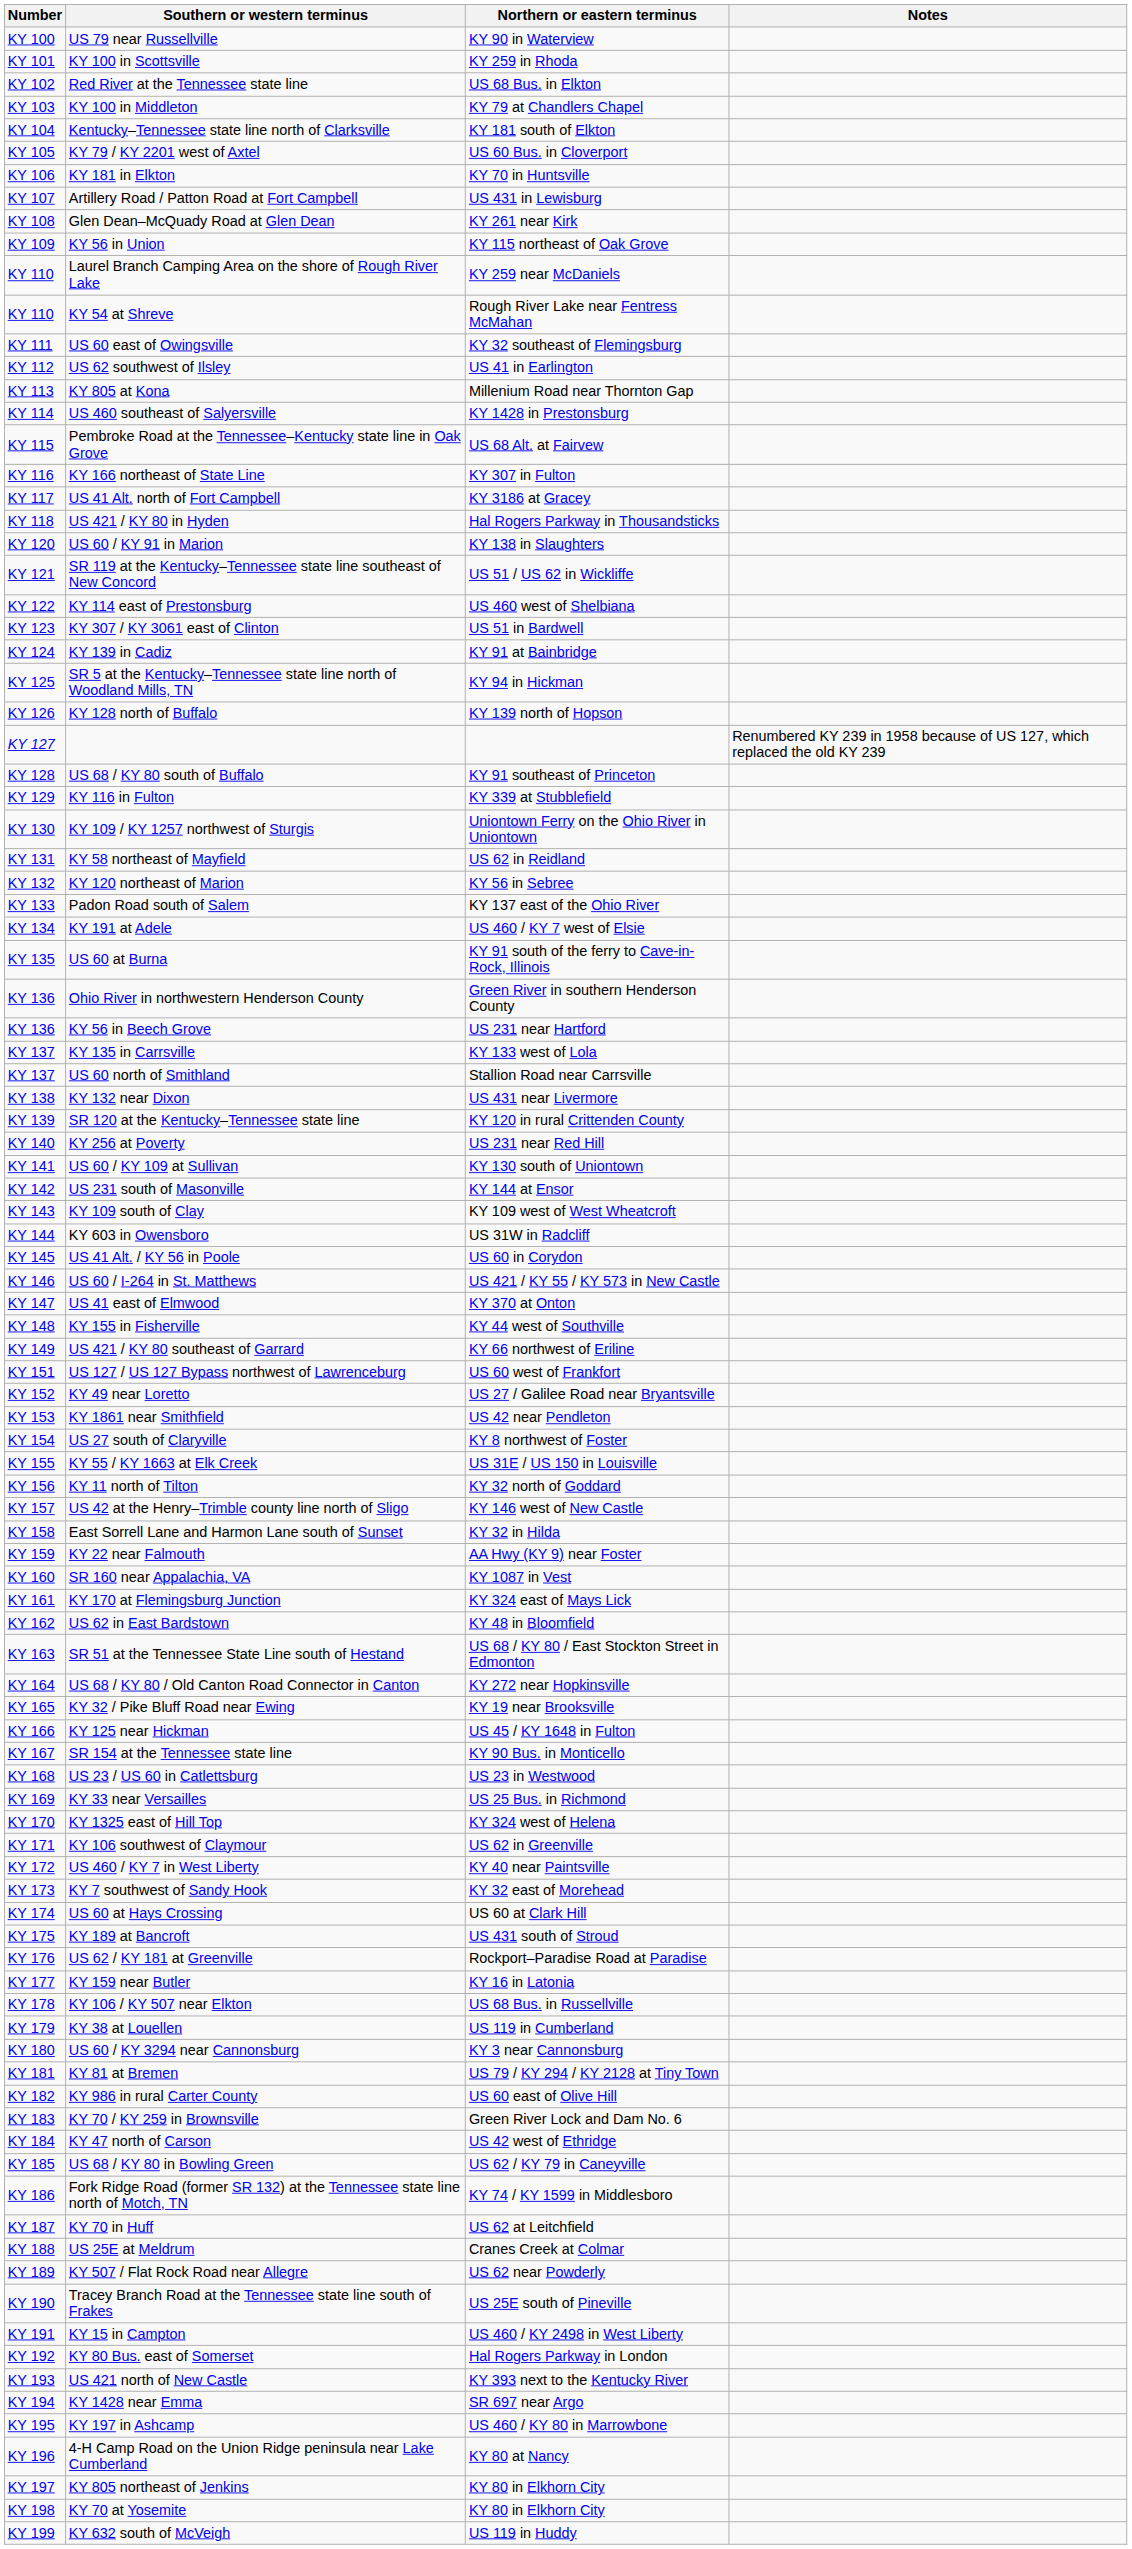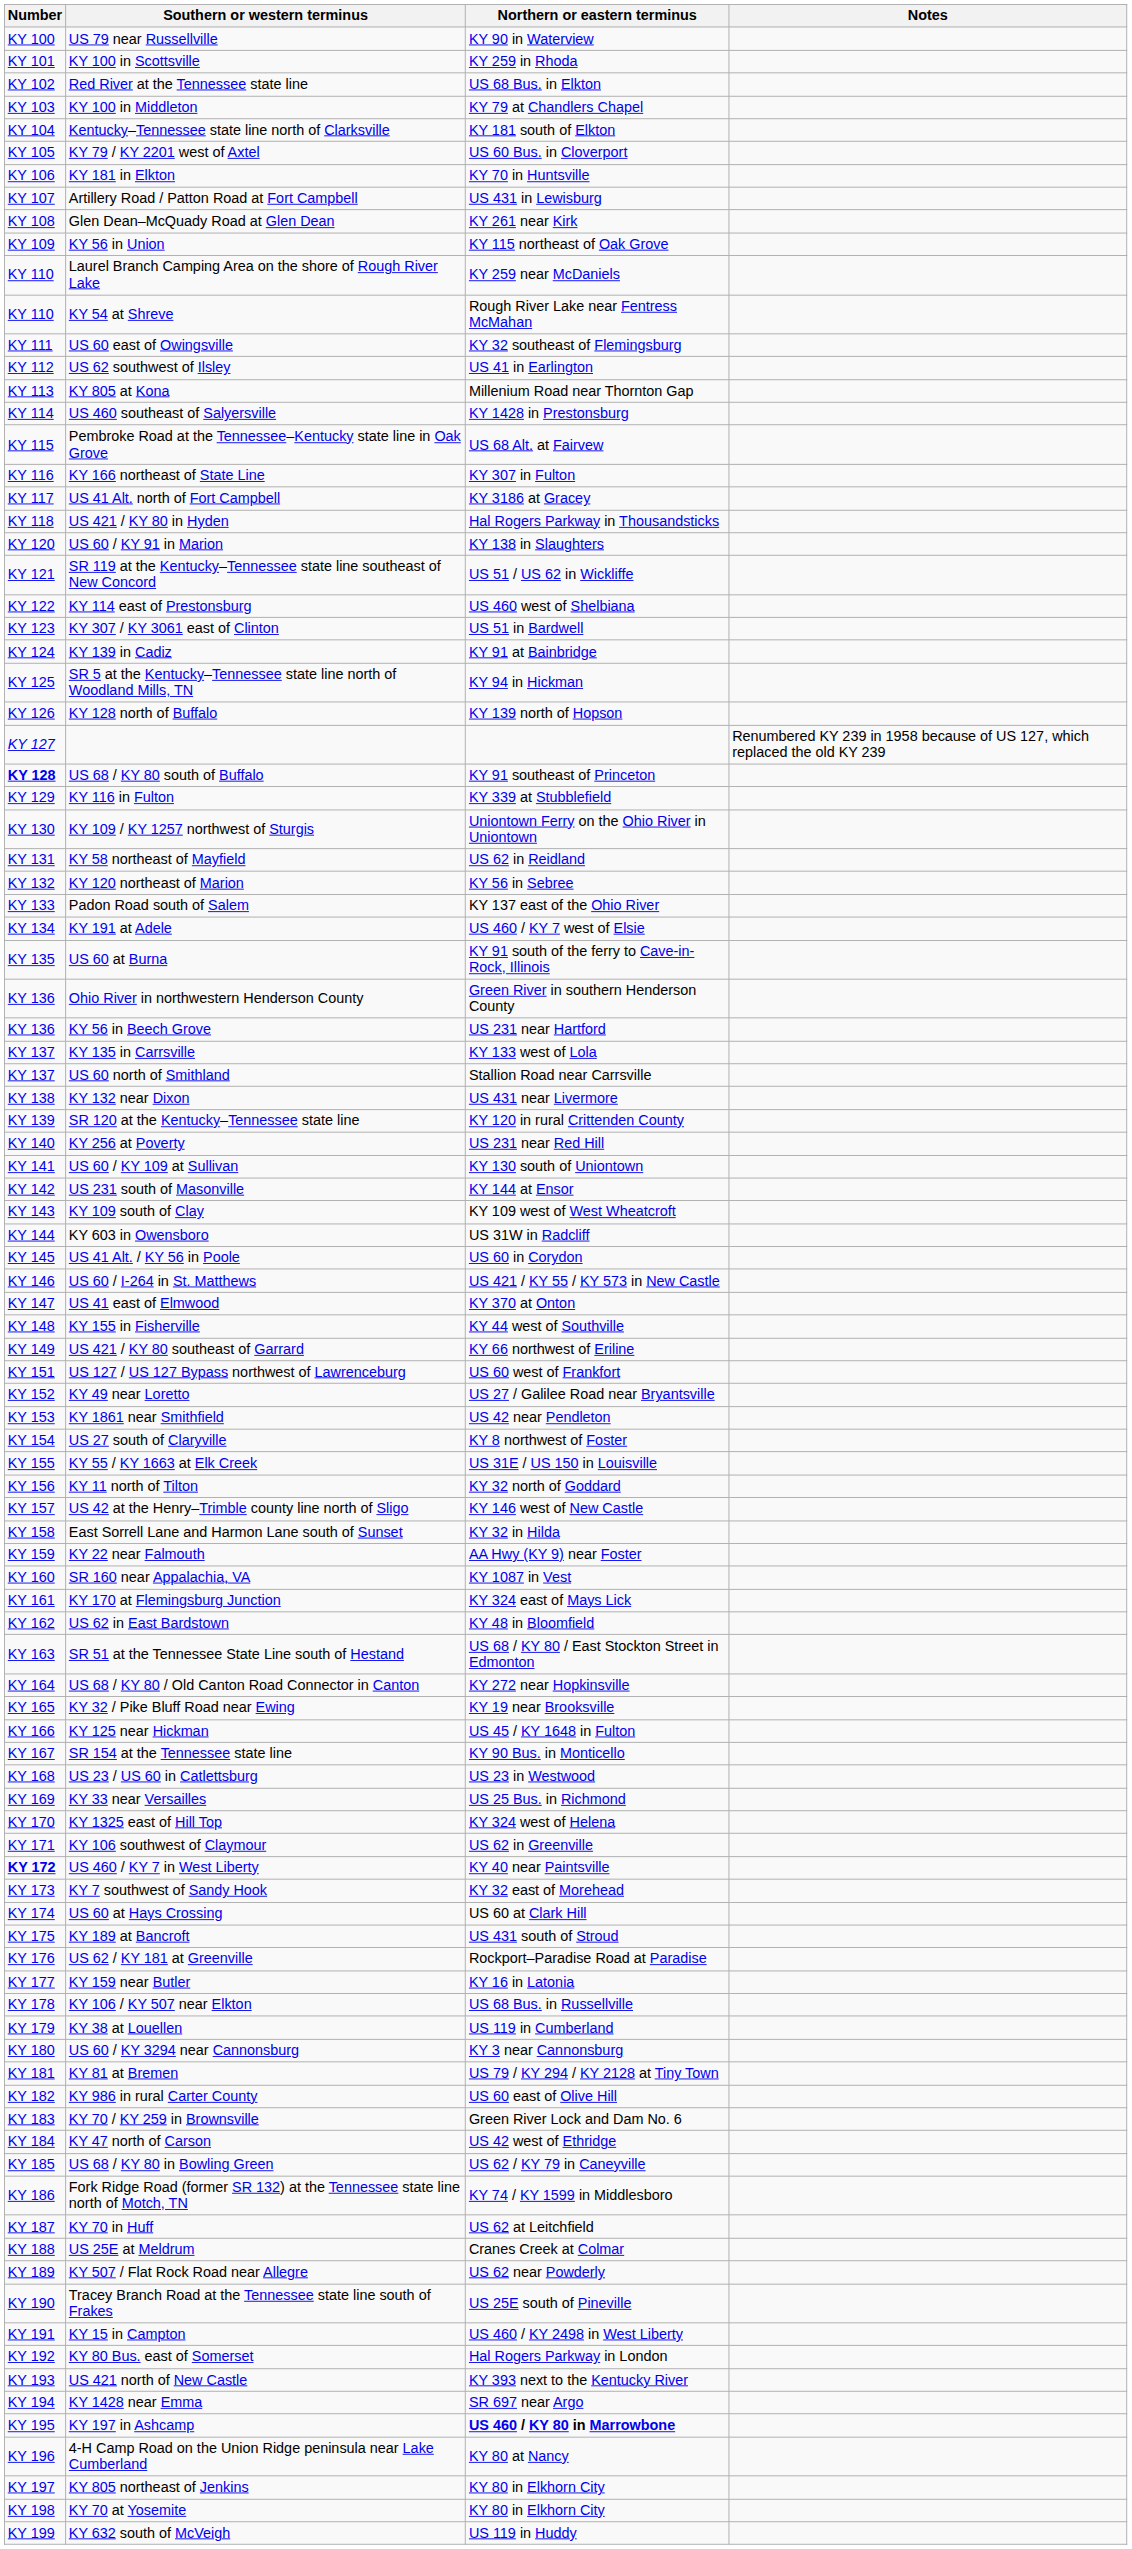(31, 775) normal -> (32, 775) bold
(31, 1867) normal -> (32, 1867) bold
(568, 2425) normal -> (572, 2425) bold
